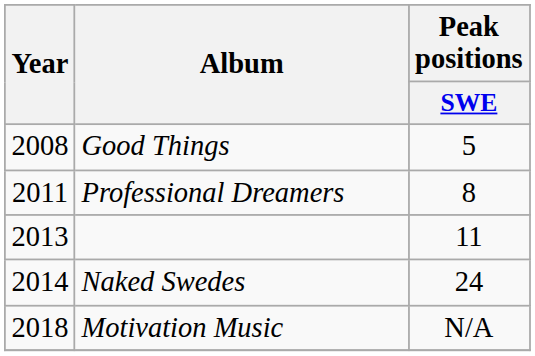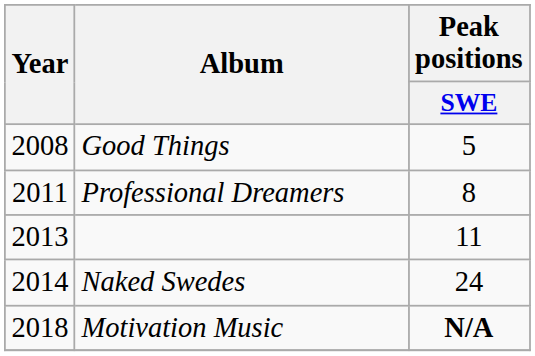(469, 327) normal -> (469, 327) bold
